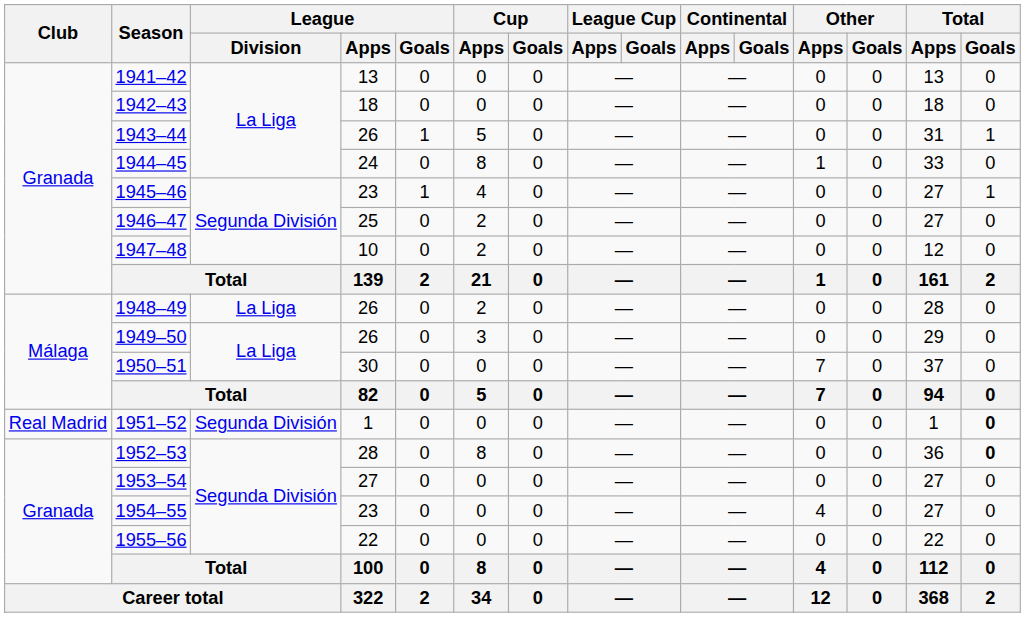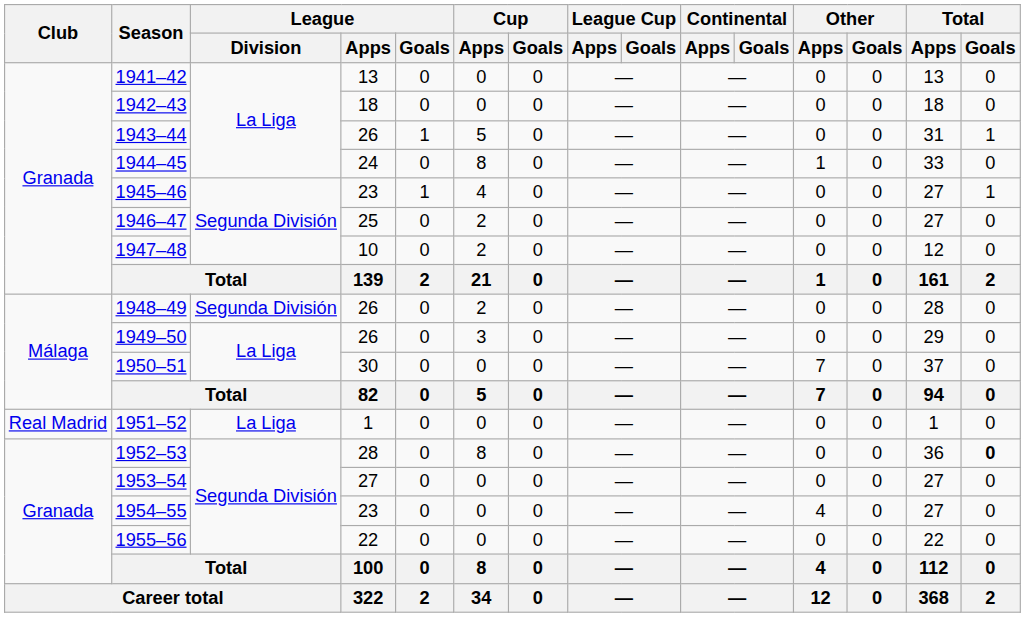(266, 308) La Liga -> (266, 308) Segunda División
(266, 423) Segunda División -> (266, 423) La Liga
(990, 423) bold -> (990, 423) normal
